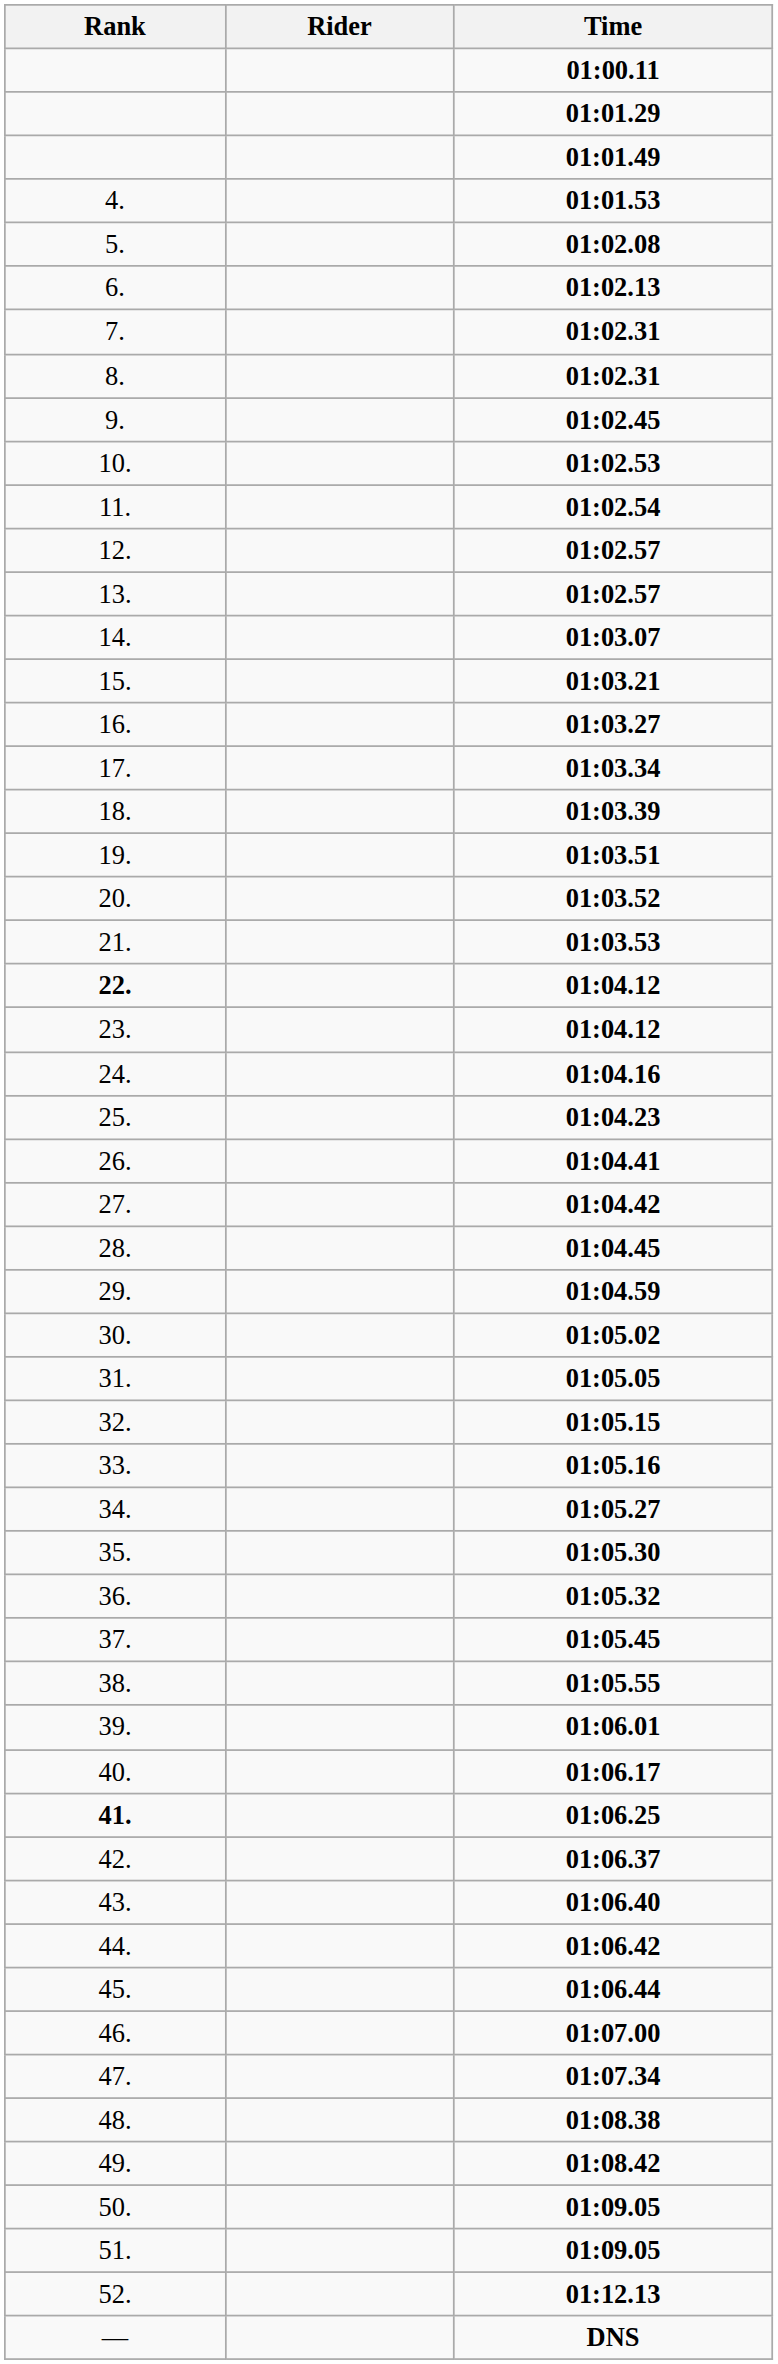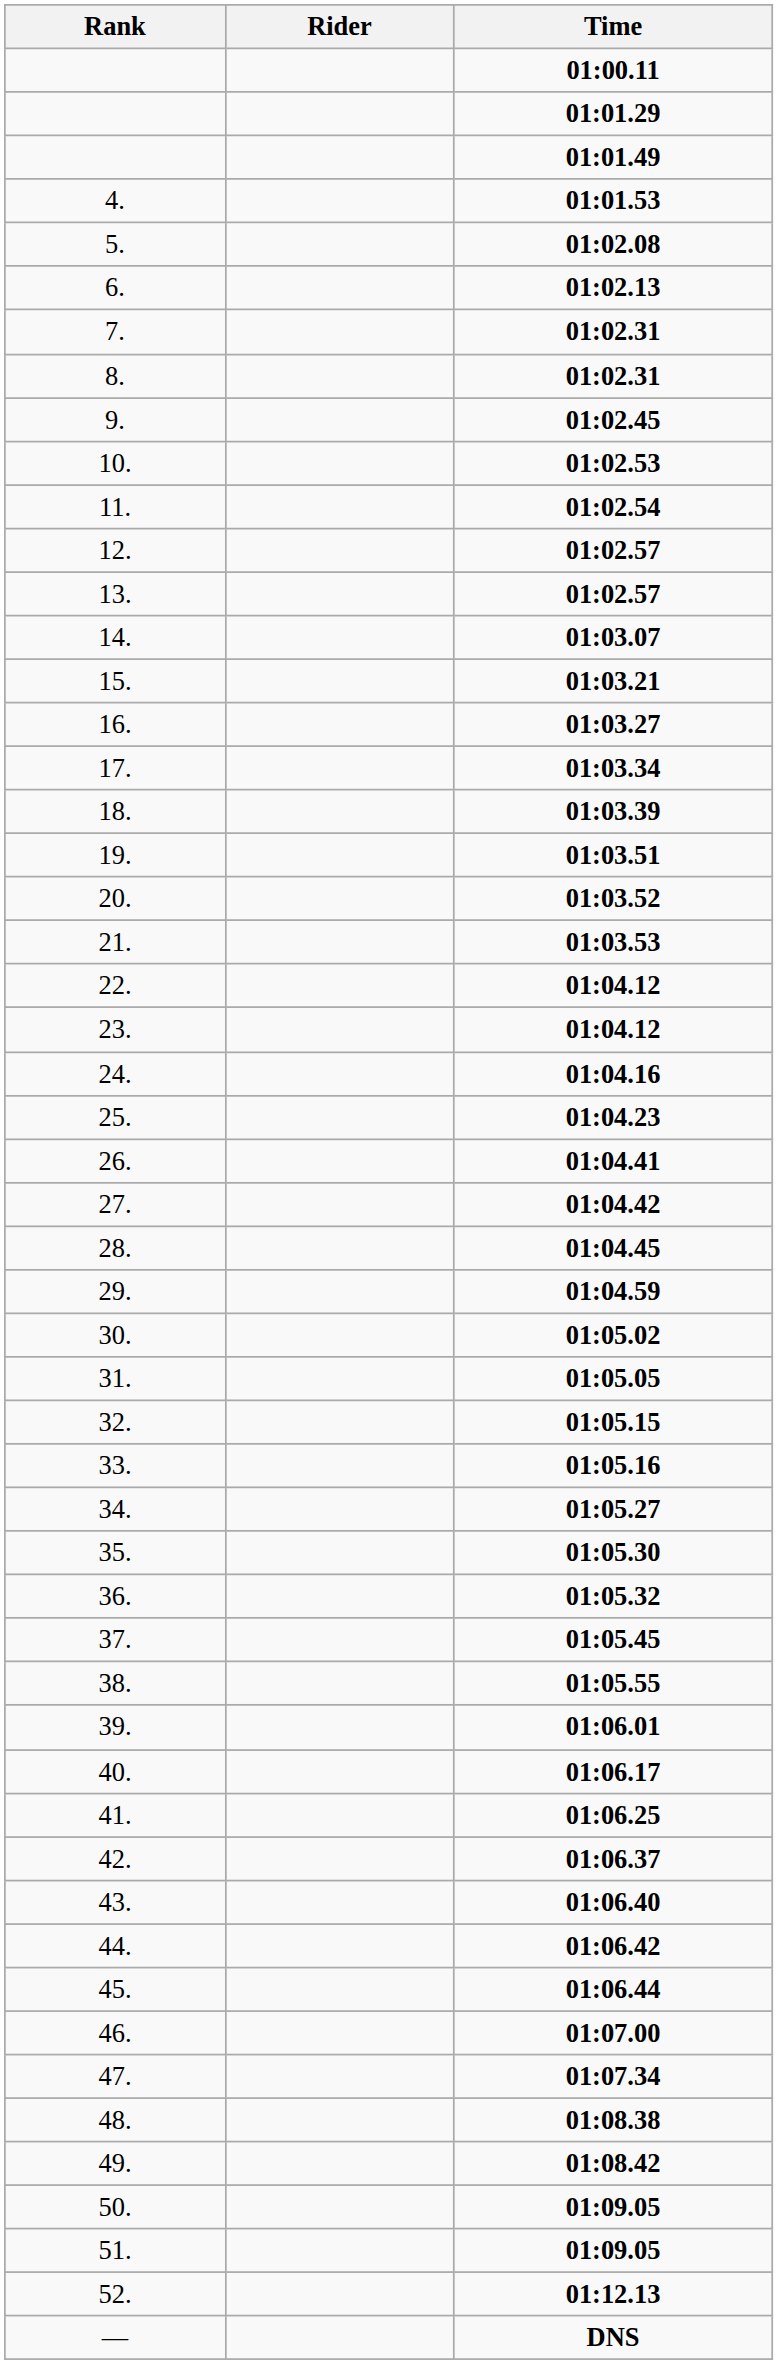(115, 985) bold -> (115, 985) normal
(115, 1814) bold -> (115, 1814) normal
